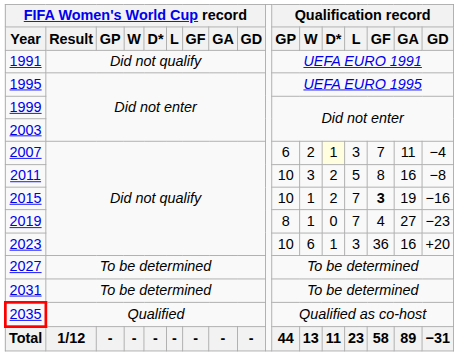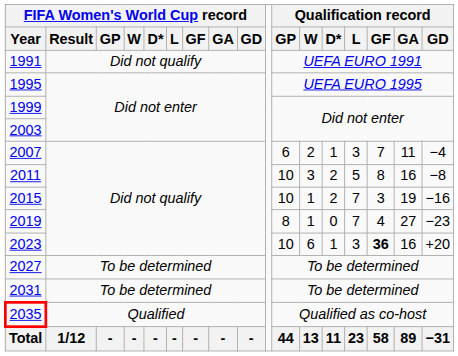(333, 152) lightyellow background -> (333, 152) no background
(381, 198) bold -> (381, 198) normal
(381, 244) normal -> (381, 244) bold
